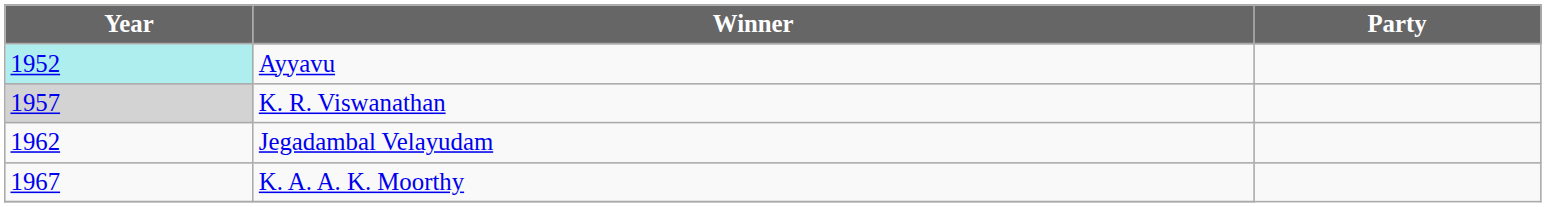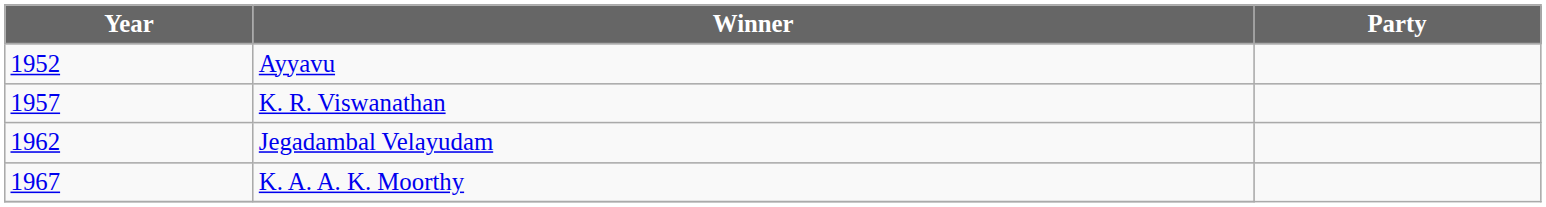(35, 63) paleturquoise background -> (35, 63) no background
(35, 102) lightgrey background -> (35, 102) no background
